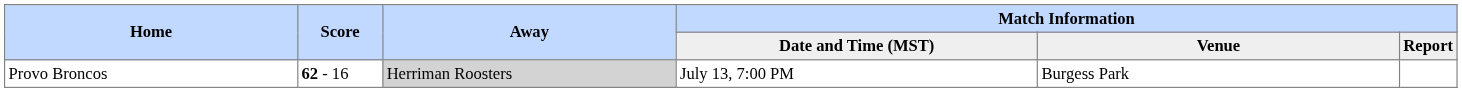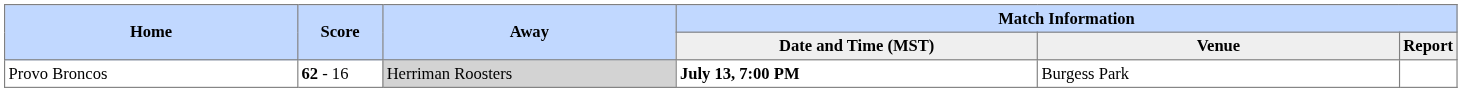(737, 73) normal -> (740, 73) bold
